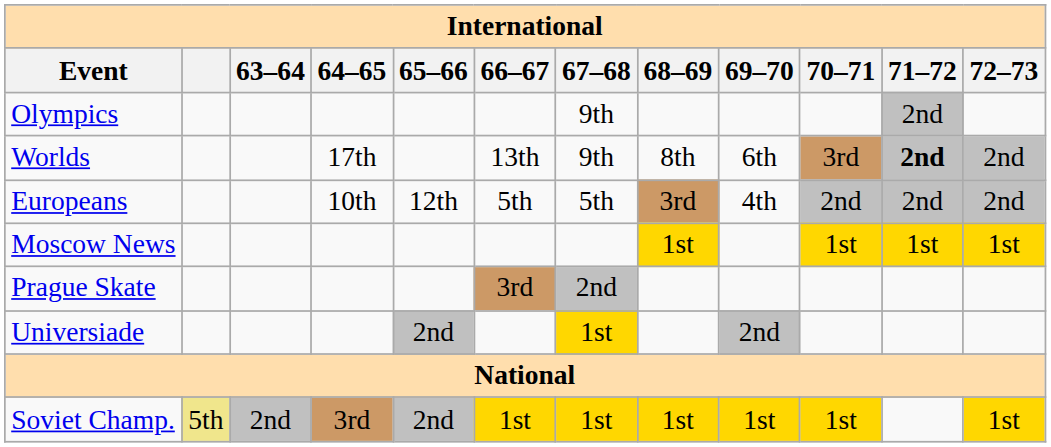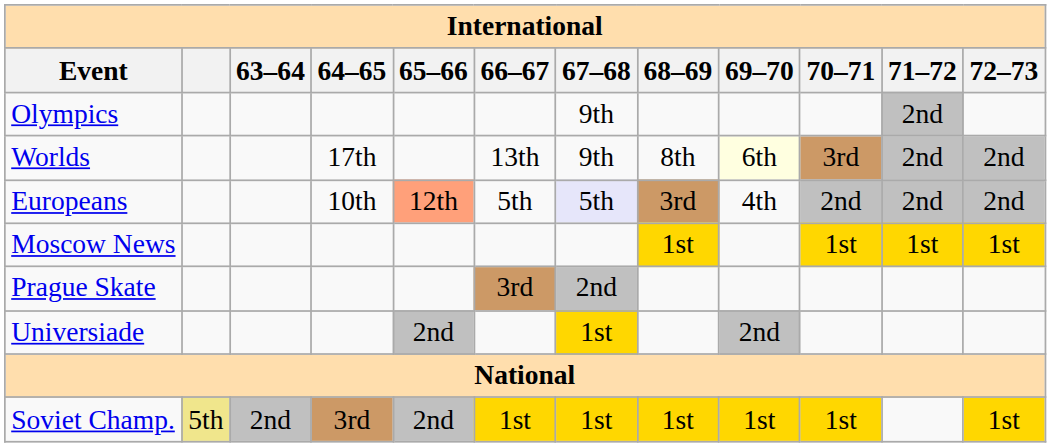(759, 157) no background -> (759, 157) lightyellow background
(922, 157) bold -> (922, 157) normal
(433, 200) no background -> (433, 200) lightsalmon background
(596, 200) no background -> (596, 200) lavender background
